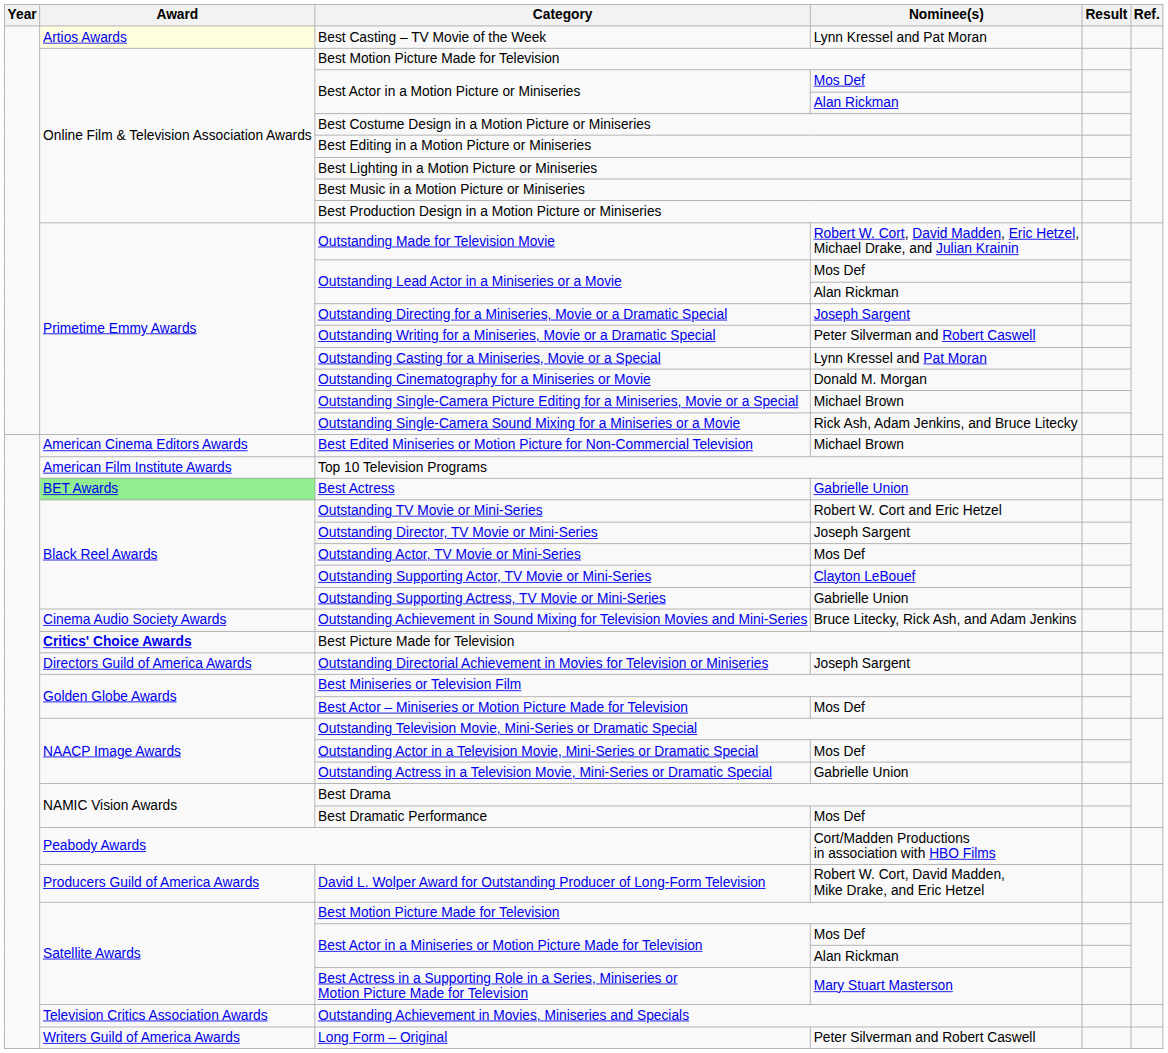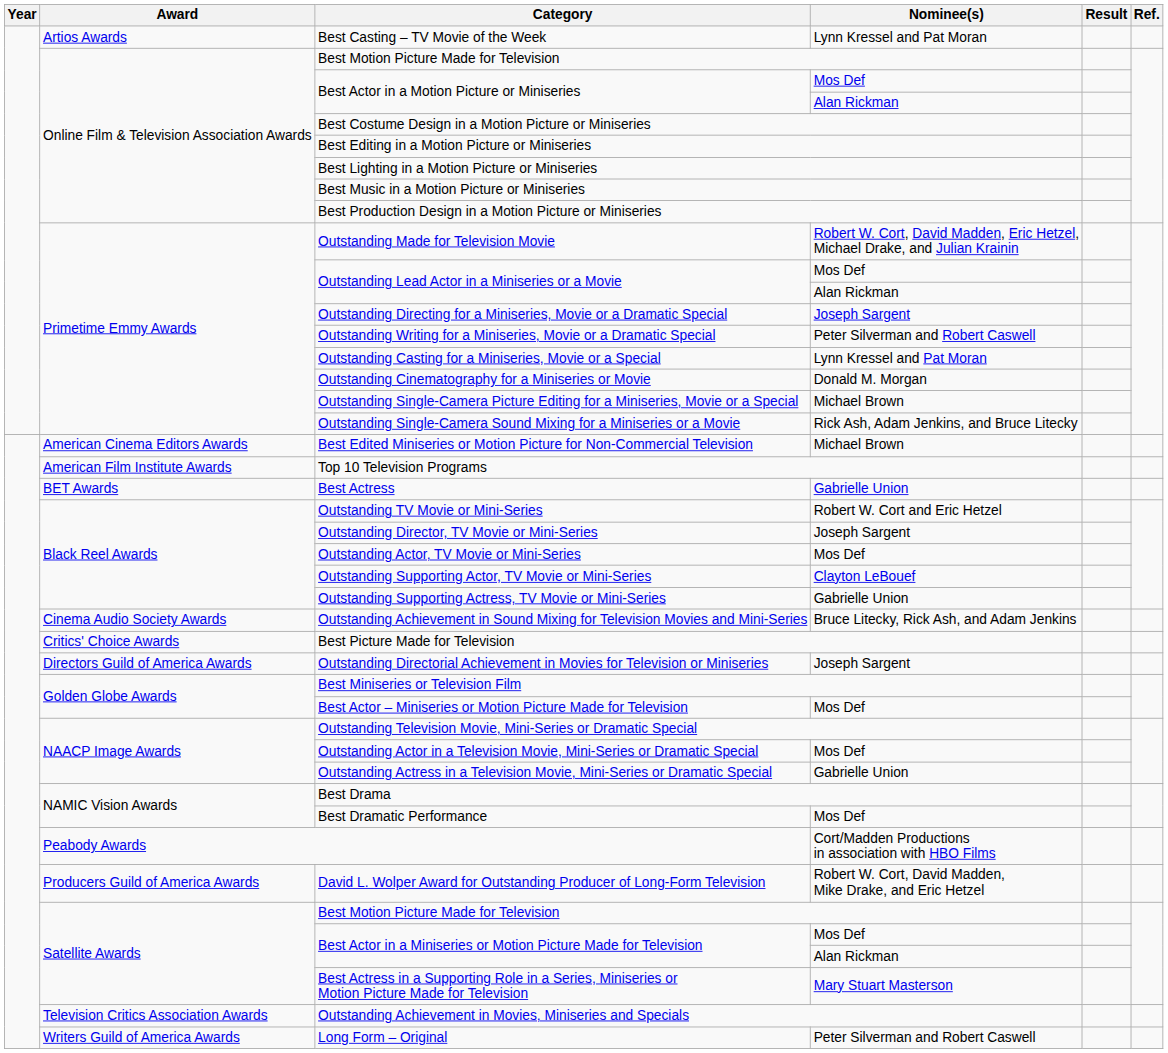(85, 37) lightyellow background -> (85, 37) no background
(81, 489) lightgreen background -> (81, 489) no background
(117, 641) bold -> (111, 641) normal
